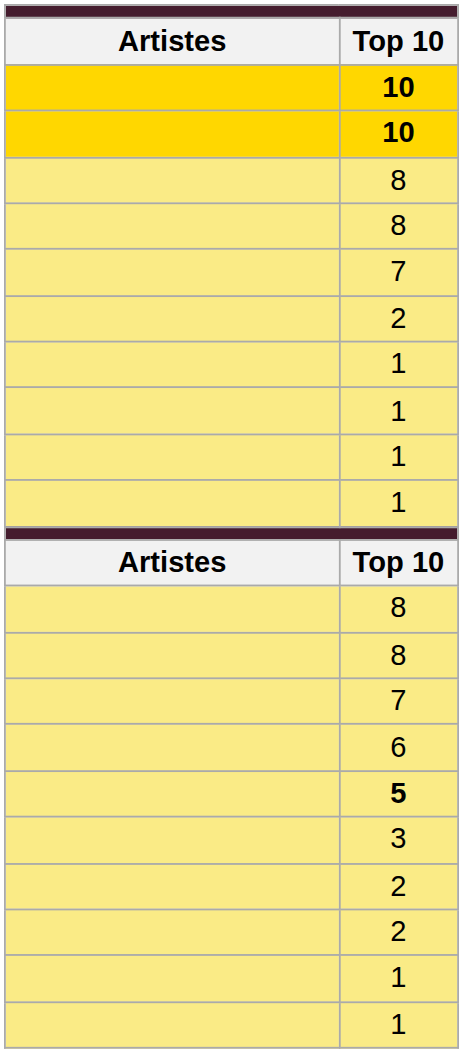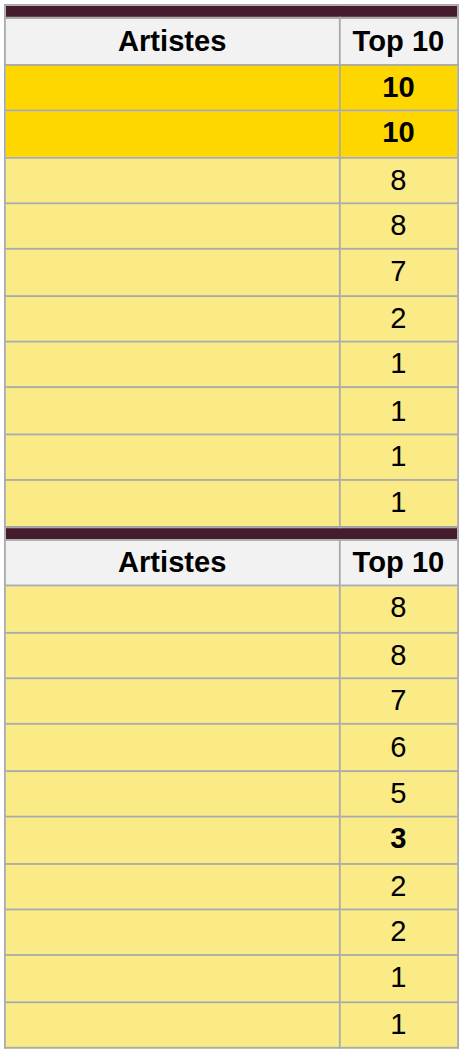(398, 793) bold -> (398, 793) normal
(398, 839) normal -> (398, 839) bold
